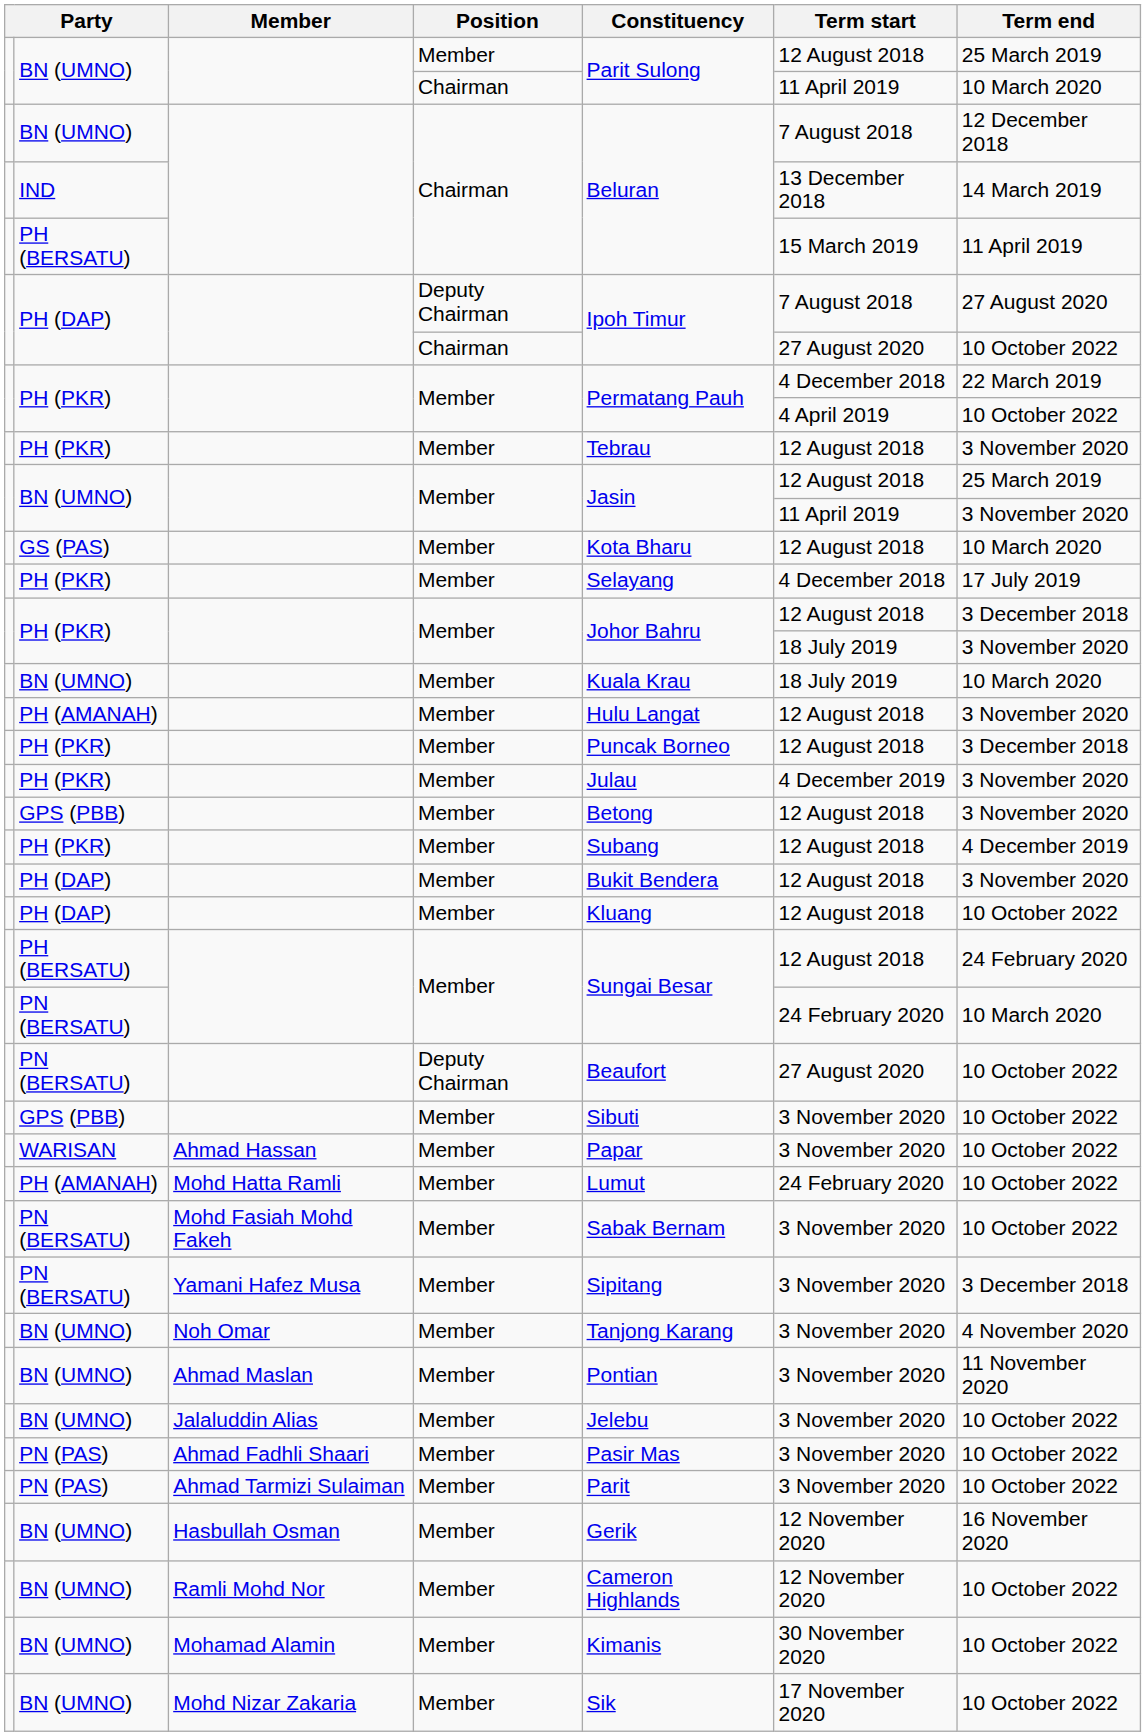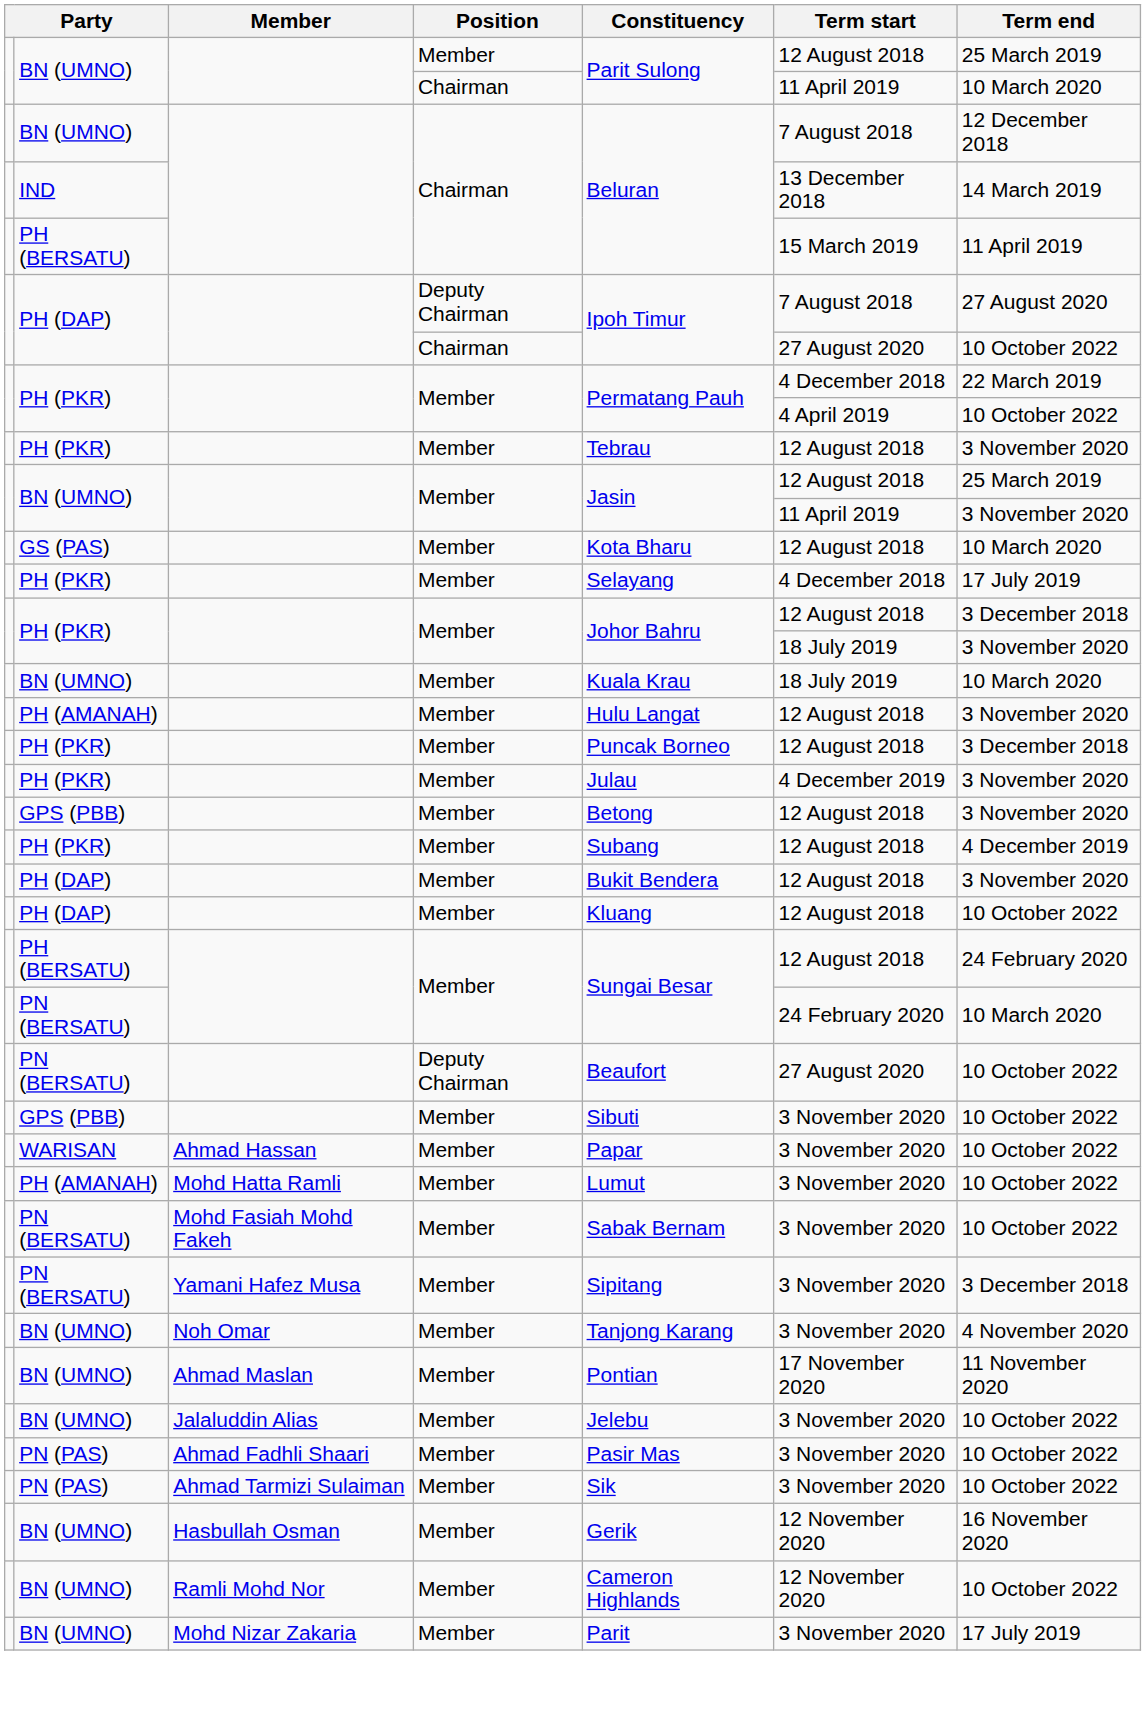(861, 1183) 24 February 2020 -> (862, 1183) 3 November 2020
(862, 1375) 3 November 2020 -> (841, 1375) 17 November 2020
(608, 1486) Parit -> (601, 1486) Sik
- row: (76, 1645)
(601, 1702) Sik -> (608, 1633) Parit
(841, 1702) 17 November 2020 -> (862, 1633) 3 November 2020
(1040, 1702) 10 October 2022 -> (1021, 1633) 17 July 2019
